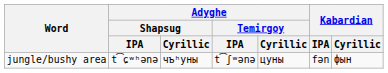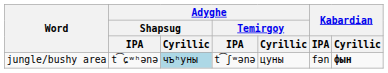(180, 60) no background -> (180, 60) lightblue background
(343, 60) normal -> (343, 60) bold
